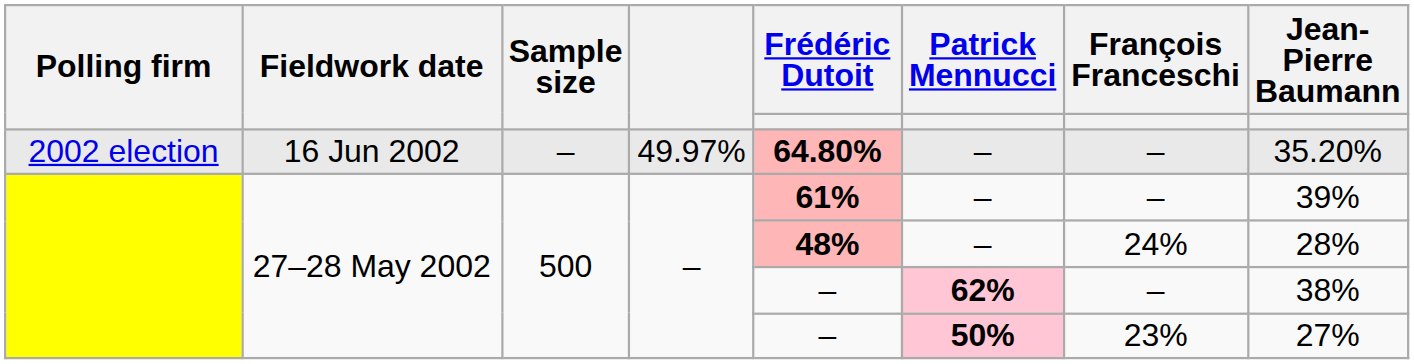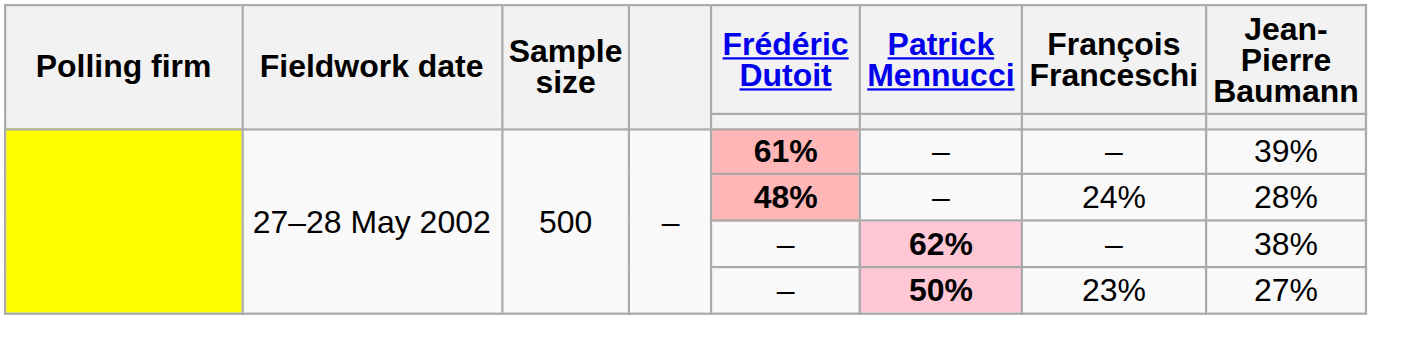- row: (124, 152)
